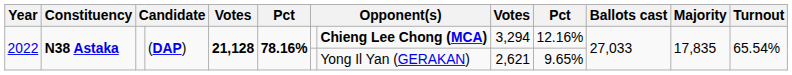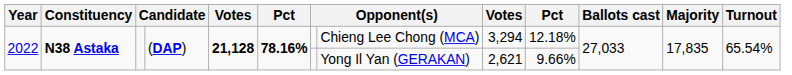(404, 37) bold -> (400, 37) normal
(560, 37) 12.16% -> (552, 37) 12.18%
(564, 59) 9.65% -> (556, 59) 9.66%
